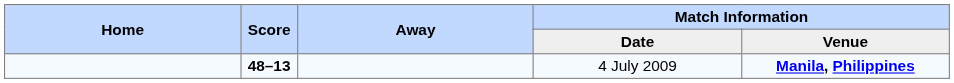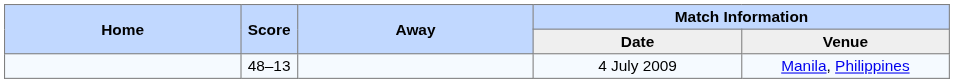(269, 66) bold -> (269, 66) normal
(845, 66) bold -> (845, 66) normal
